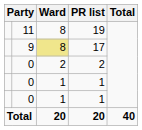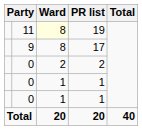(63, 30) no background -> (63, 30) lightyellow background
(63, 47) khaki background -> (63, 47) no background
